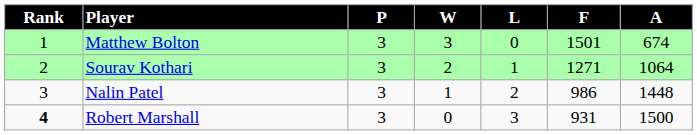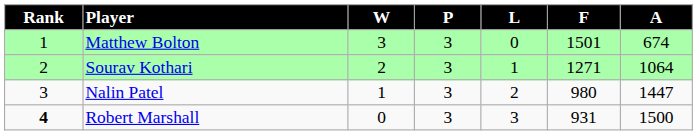columns swapped: (382, 17) <-> (448, 17)
(584, 92) 986 -> (584, 92) 980
(656, 92) 1448 -> (656, 92) 1447
